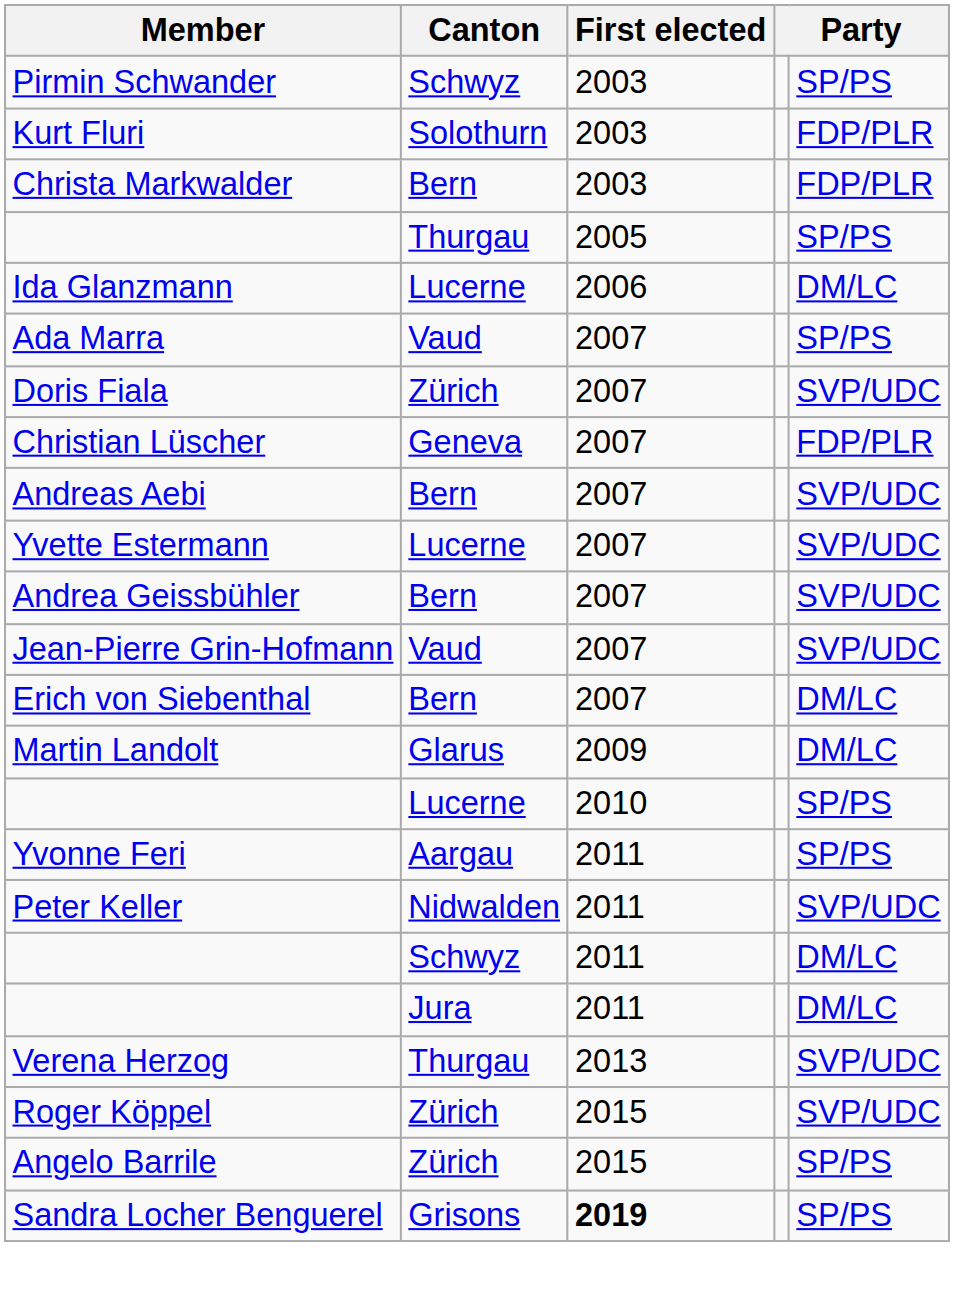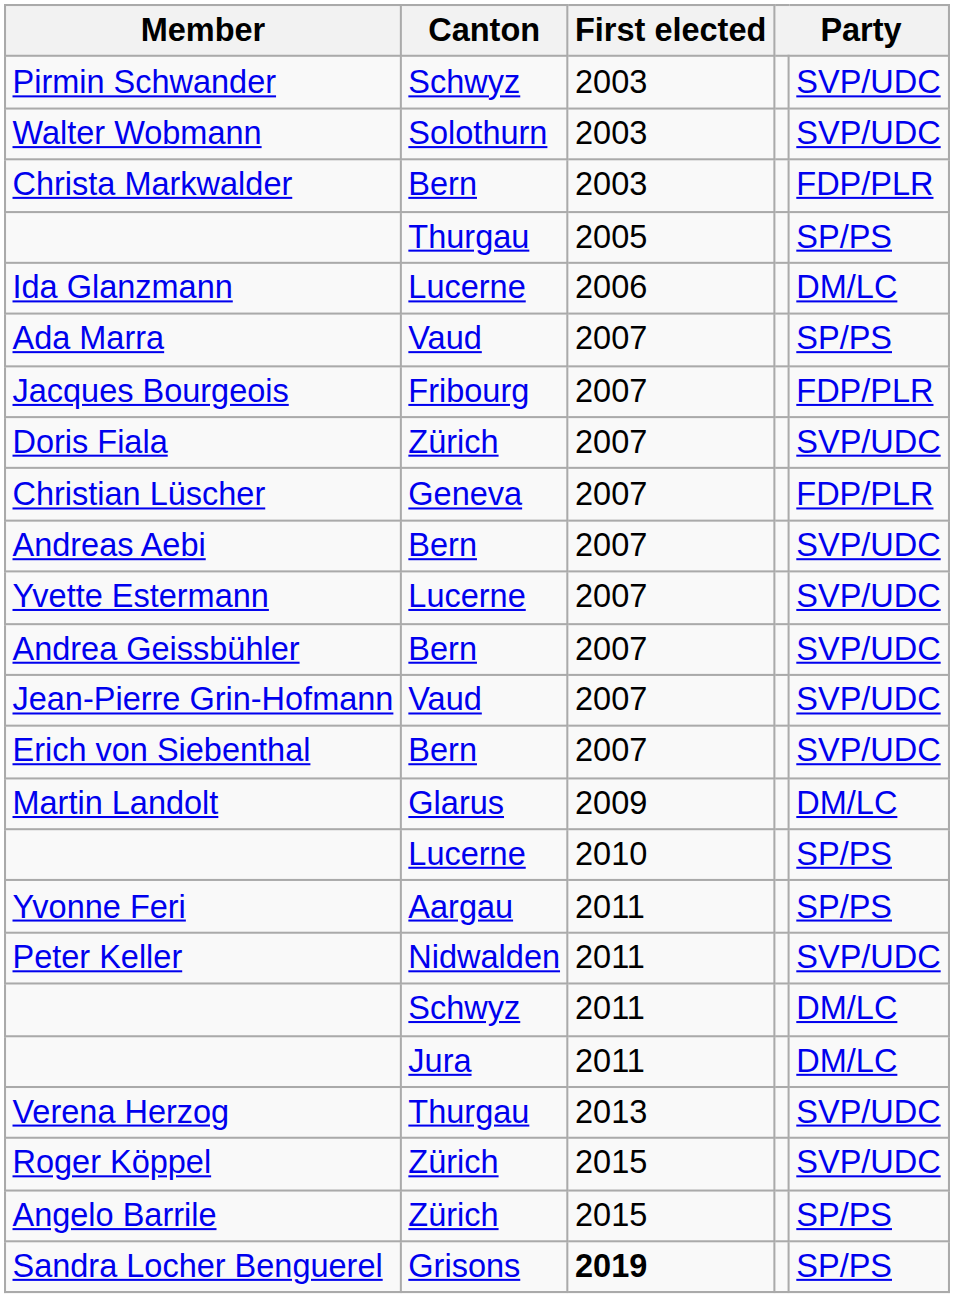(844, 81) SP/PS -> (868, 81) SVP/UDC
+ row: (137, 133)
- row: (78, 133)
+ row: (151, 390)
(847, 699) DM/LC -> (868, 751) SVP/UDC
